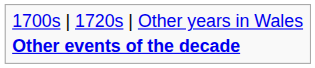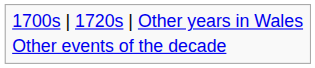(126, 46) bold -> (119, 46) normal
